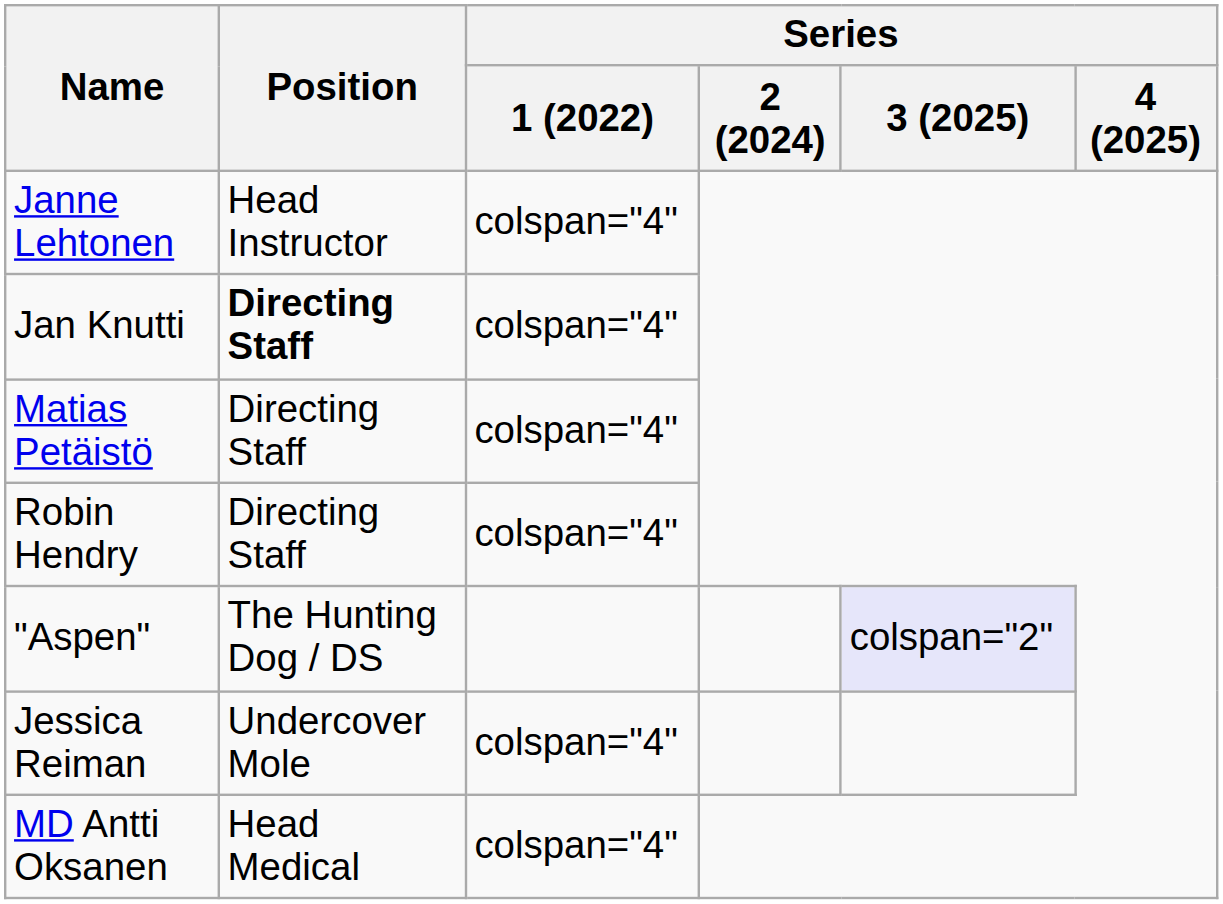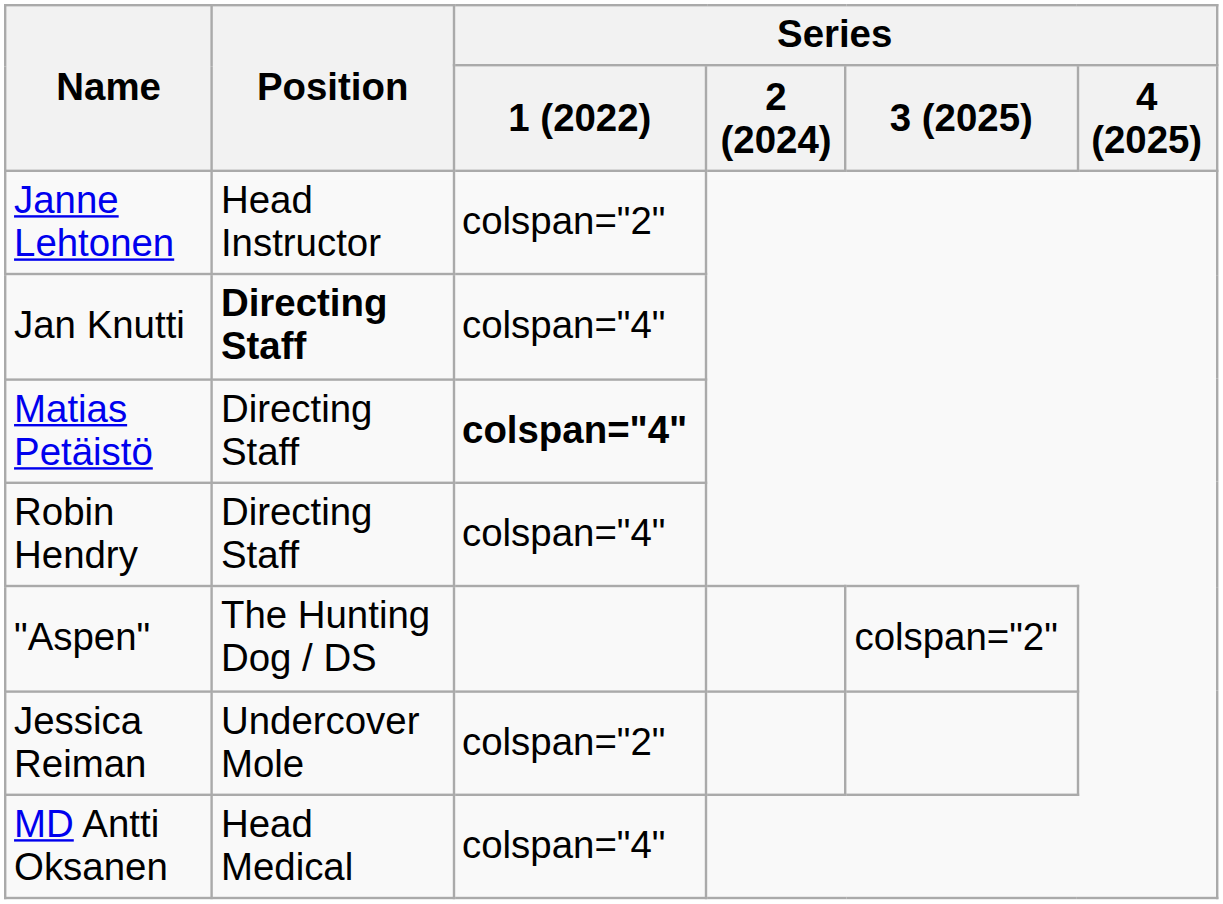(576, 221) colspan="4" -> (564, 221) colspan="2"
(576, 429) normal -> (575, 429) bold
(951, 637) lavender background -> (956, 637) no background
(576, 742) colspan="4" -> (564, 742) colspan="2"
